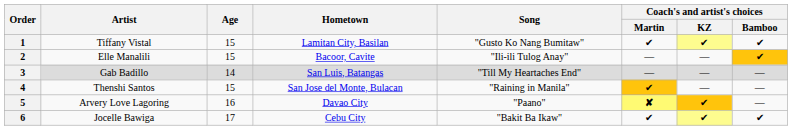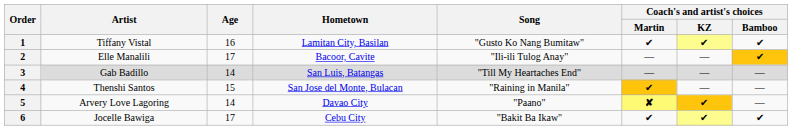(230, 42) 15 -> (230, 42) 16
(230, 57) 15 -> (230, 57) 17
(230, 103) 16 -> (230, 103) 14
